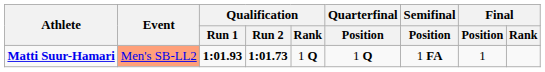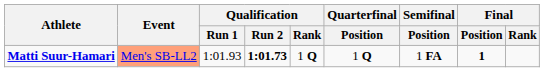(222, 56) bold -> (222, 56) normal
(482, 56) normal -> (482, 56) bold
